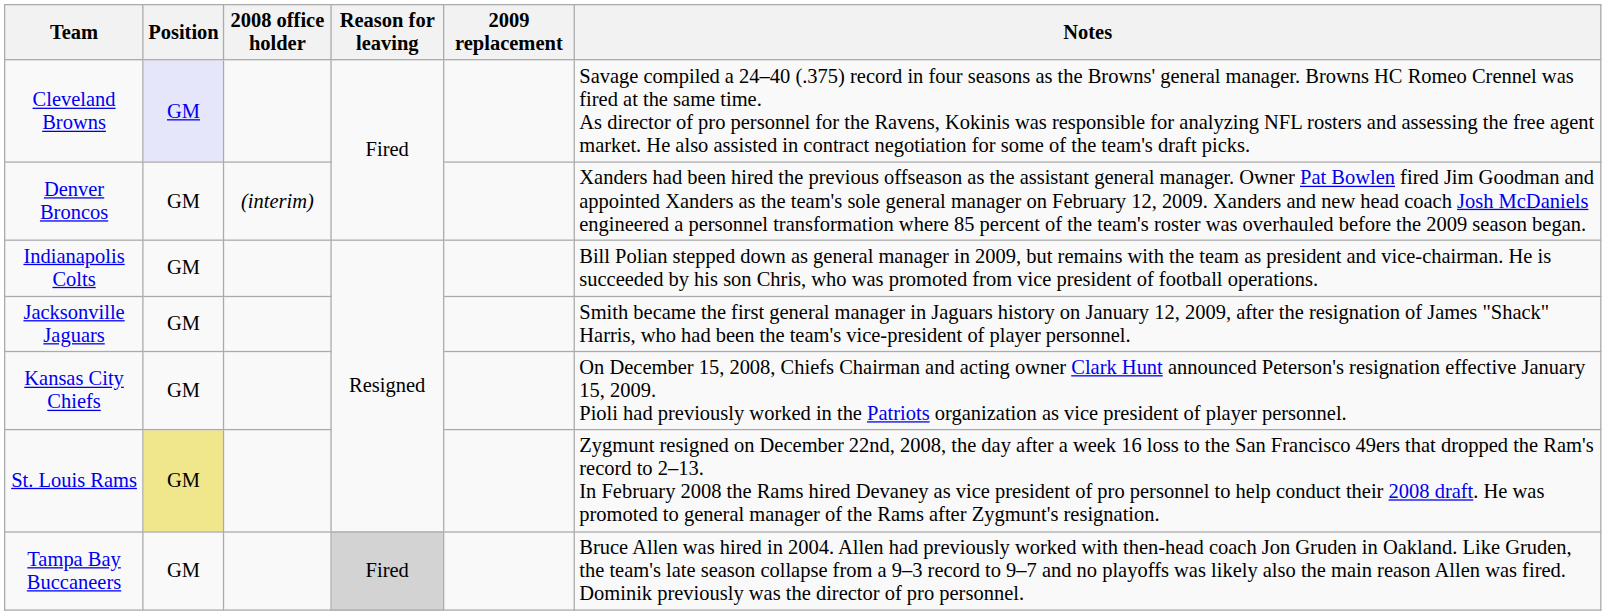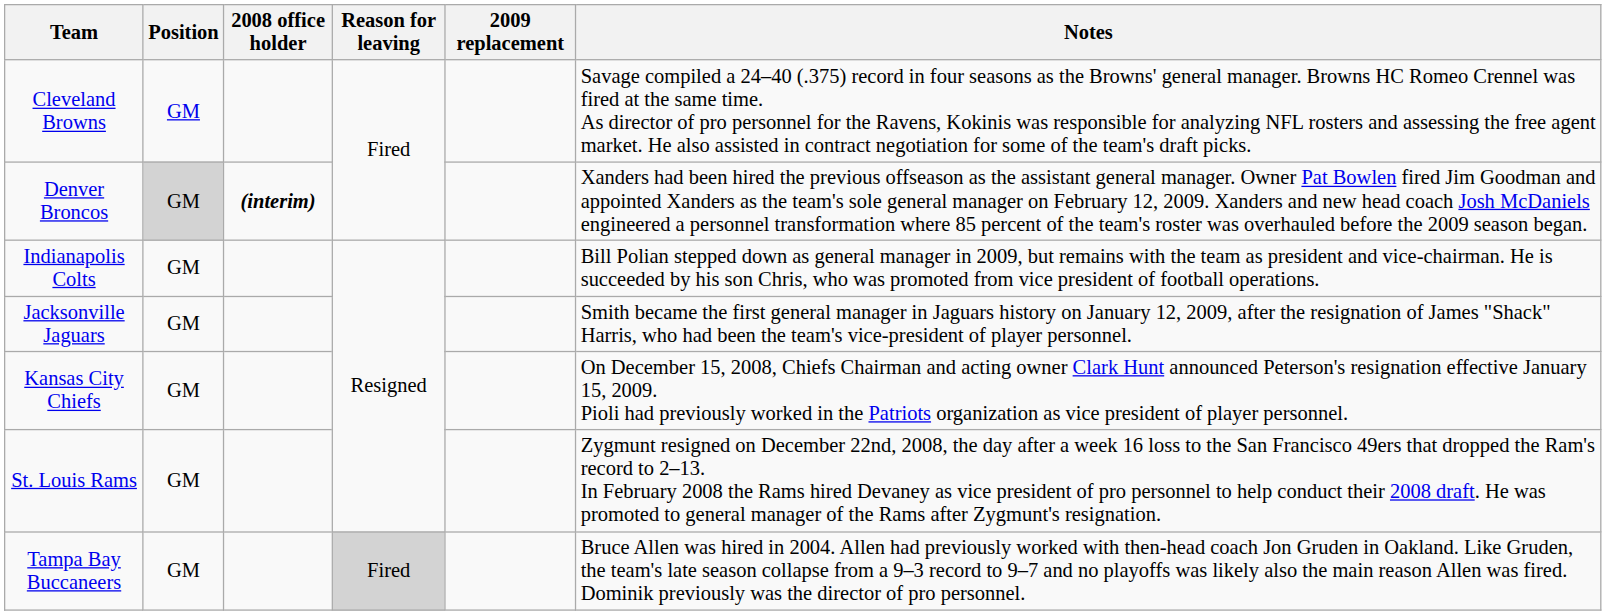(183, 110) lavender background -> (183, 110) no background
(183, 200) no background -> (183, 200) lightgrey background
(277, 200) normal -> (278, 200) bold
(183, 480) khaki background -> (183, 480) no background
